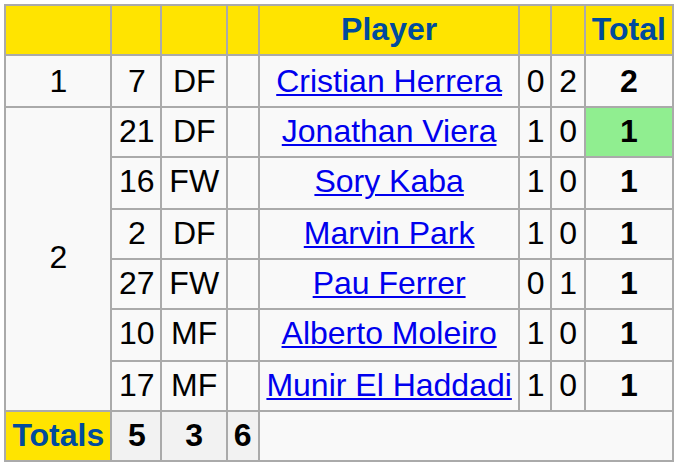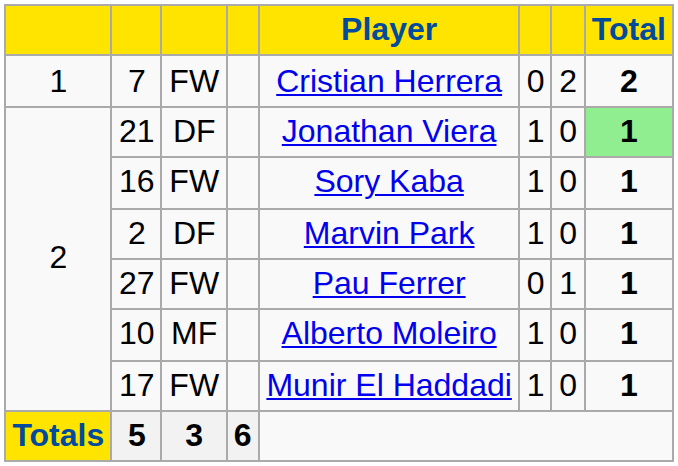(194, 80) DF -> (194, 80) FW
(194, 385) MF -> (194, 385) FW
